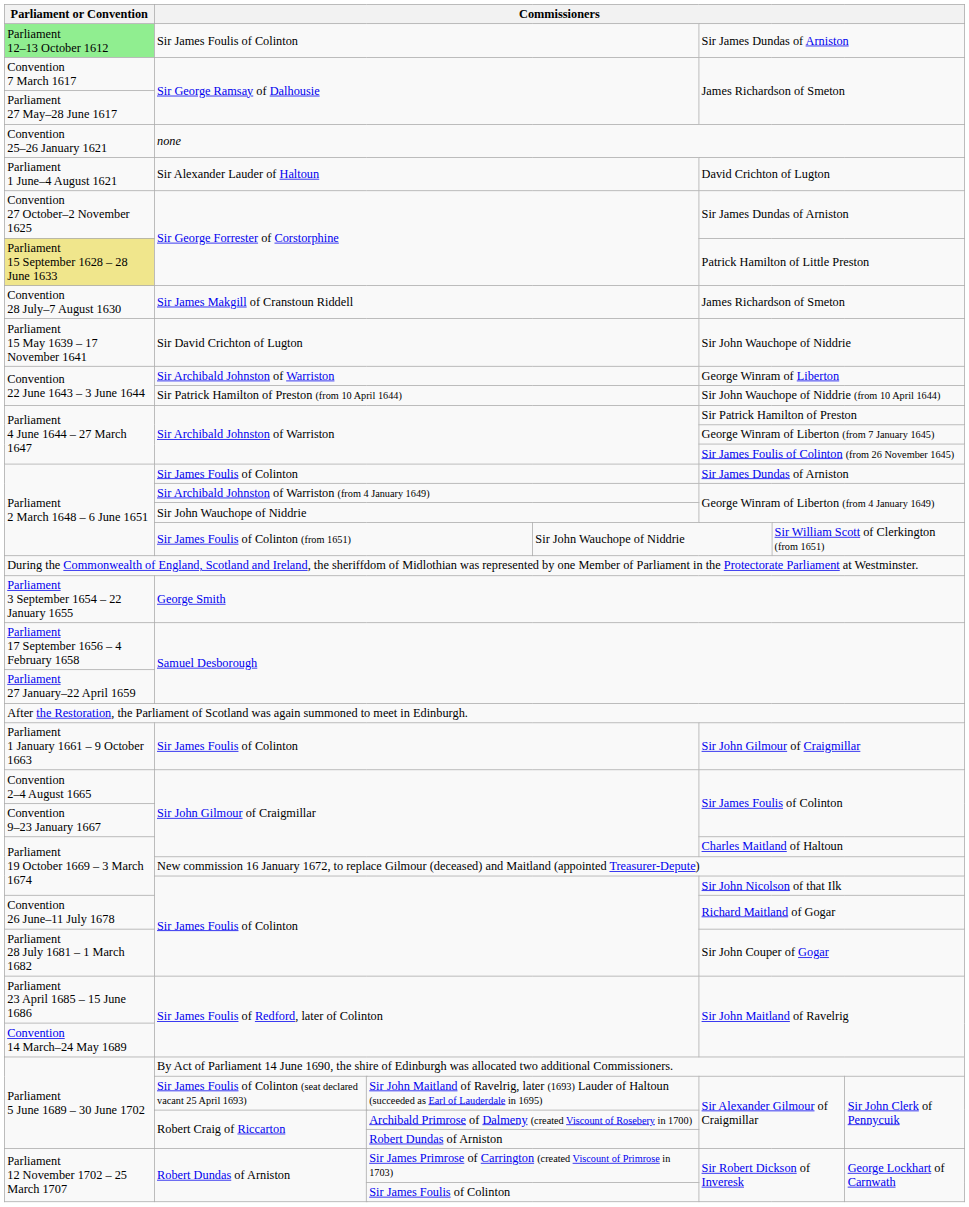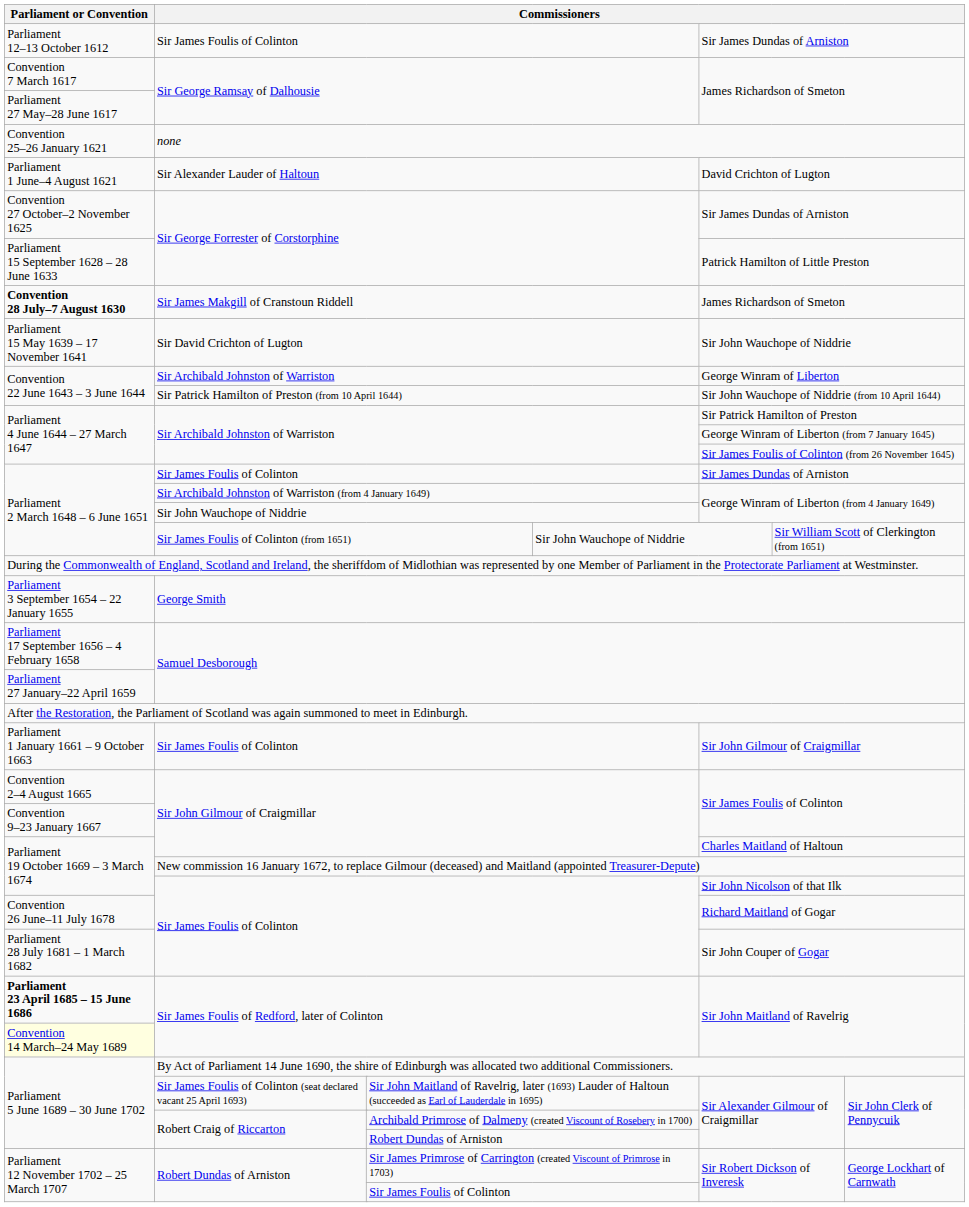(58, 40) lightgreen background -> (58, 40) no background
(67, 261) khaki background -> (67, 261) no background
(64, 302) normal -> (66, 302) bold
(67, 999) normal -> (69, 999) bold
(67, 1040) no background -> (67, 1040) lightyellow background
